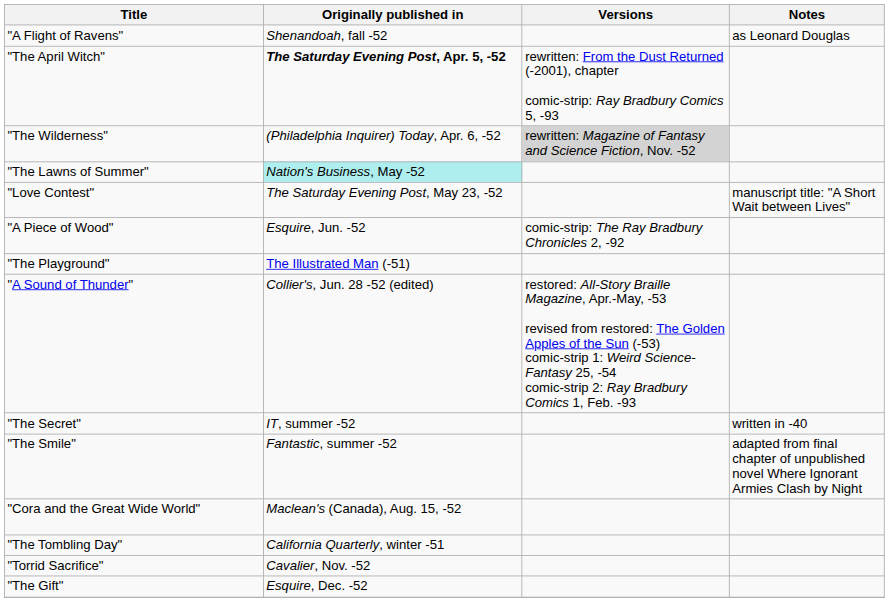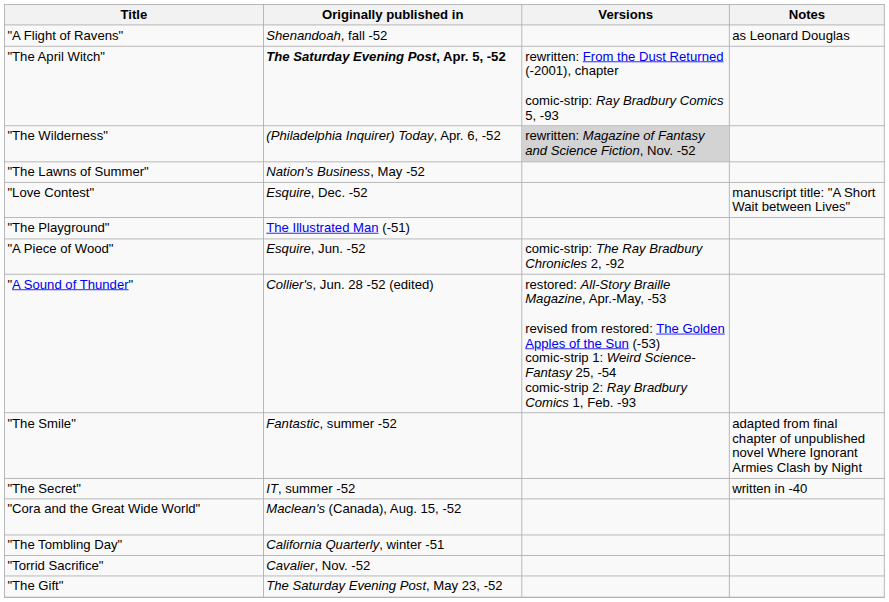(346, 171) paleturquoise background -> (346, 171) no background
(384, 192) The Saturday Evening Post, May 23, -52 -> (317, 192) Esquire, Dec. -52
rows swapped: (60, 228) <-> (58, 263)
rows swapped: (42, 444) <-> (44, 423)
(317, 586) Esquire, Dec. -52 -> (384, 586) The Saturday Evening Post, May 23, -52
